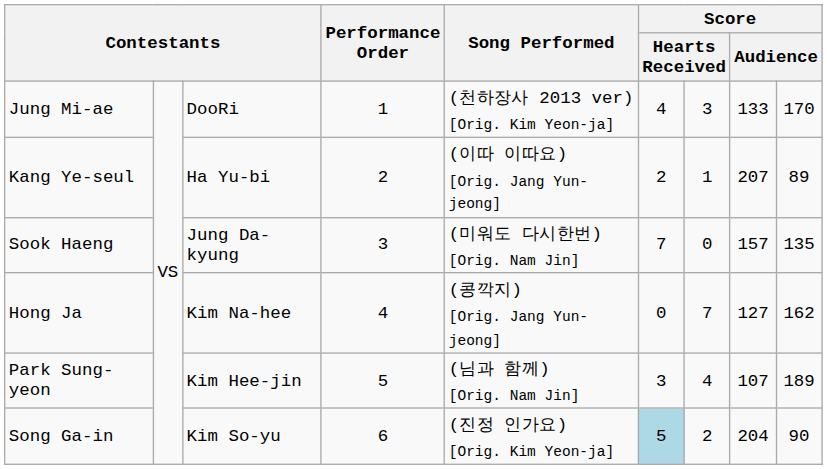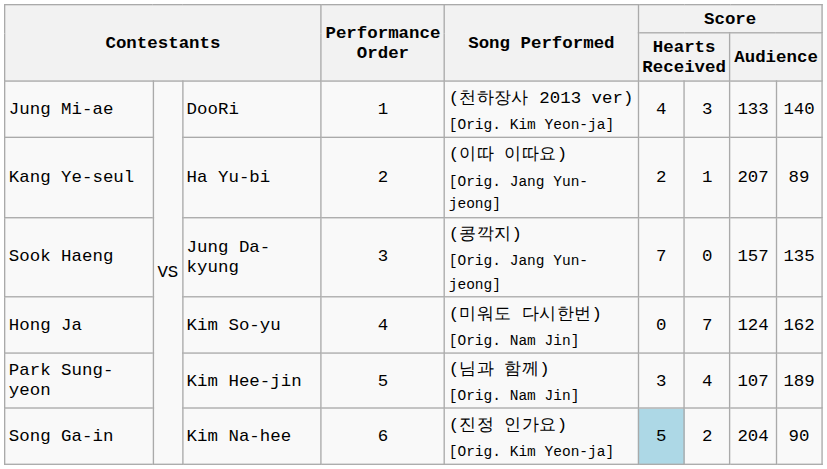(799, 110) 170 -> (799, 110) 140
(525, 246) (미워도 다시한번) [Orig. Nam Jin] -> (518, 258) (콩깍지) [Orig. Jang Yun-jeong]
(239, 313) Kim Na-hee -> (234, 325) Kim So-yu
(518, 314) (콩깍지) [Orig. Jang Yun-jeong] -> (525, 326) (미워도 다시한번) [Orig. Nam Jin]
(753, 313) 127 -> (753, 325) 124
(234, 437) Kim So-yu -> (239, 437) Kim Na-hee
